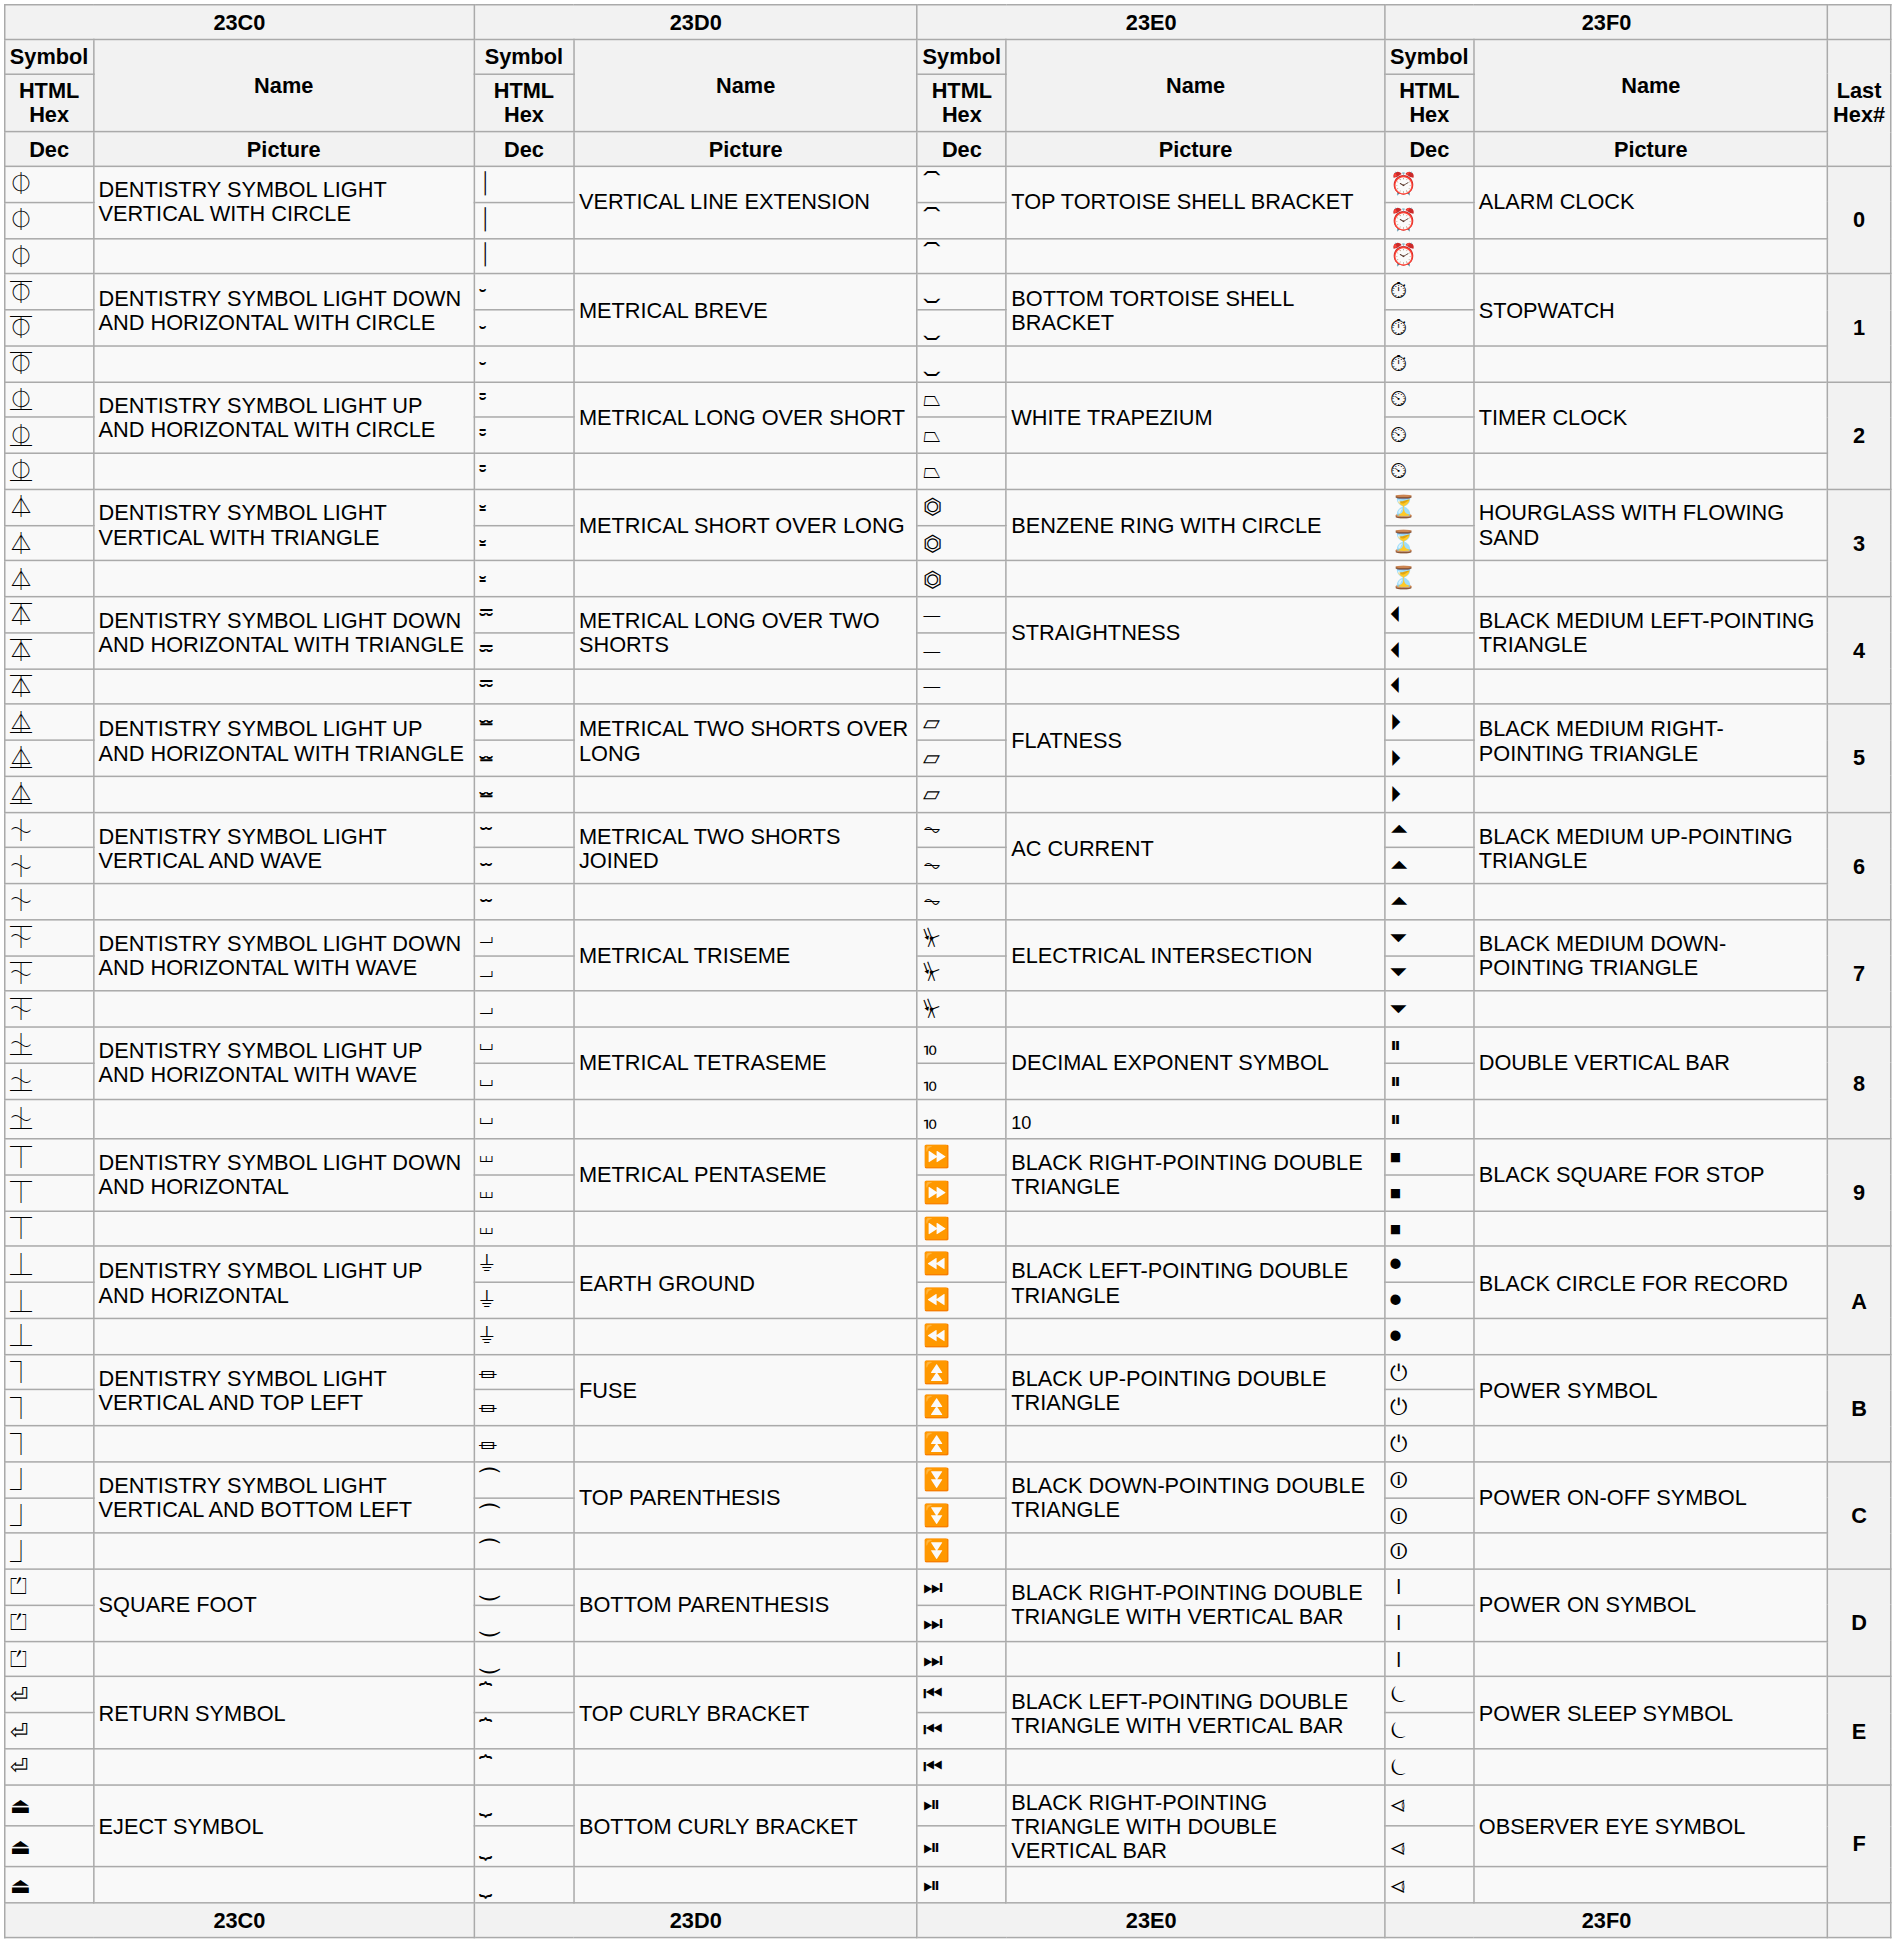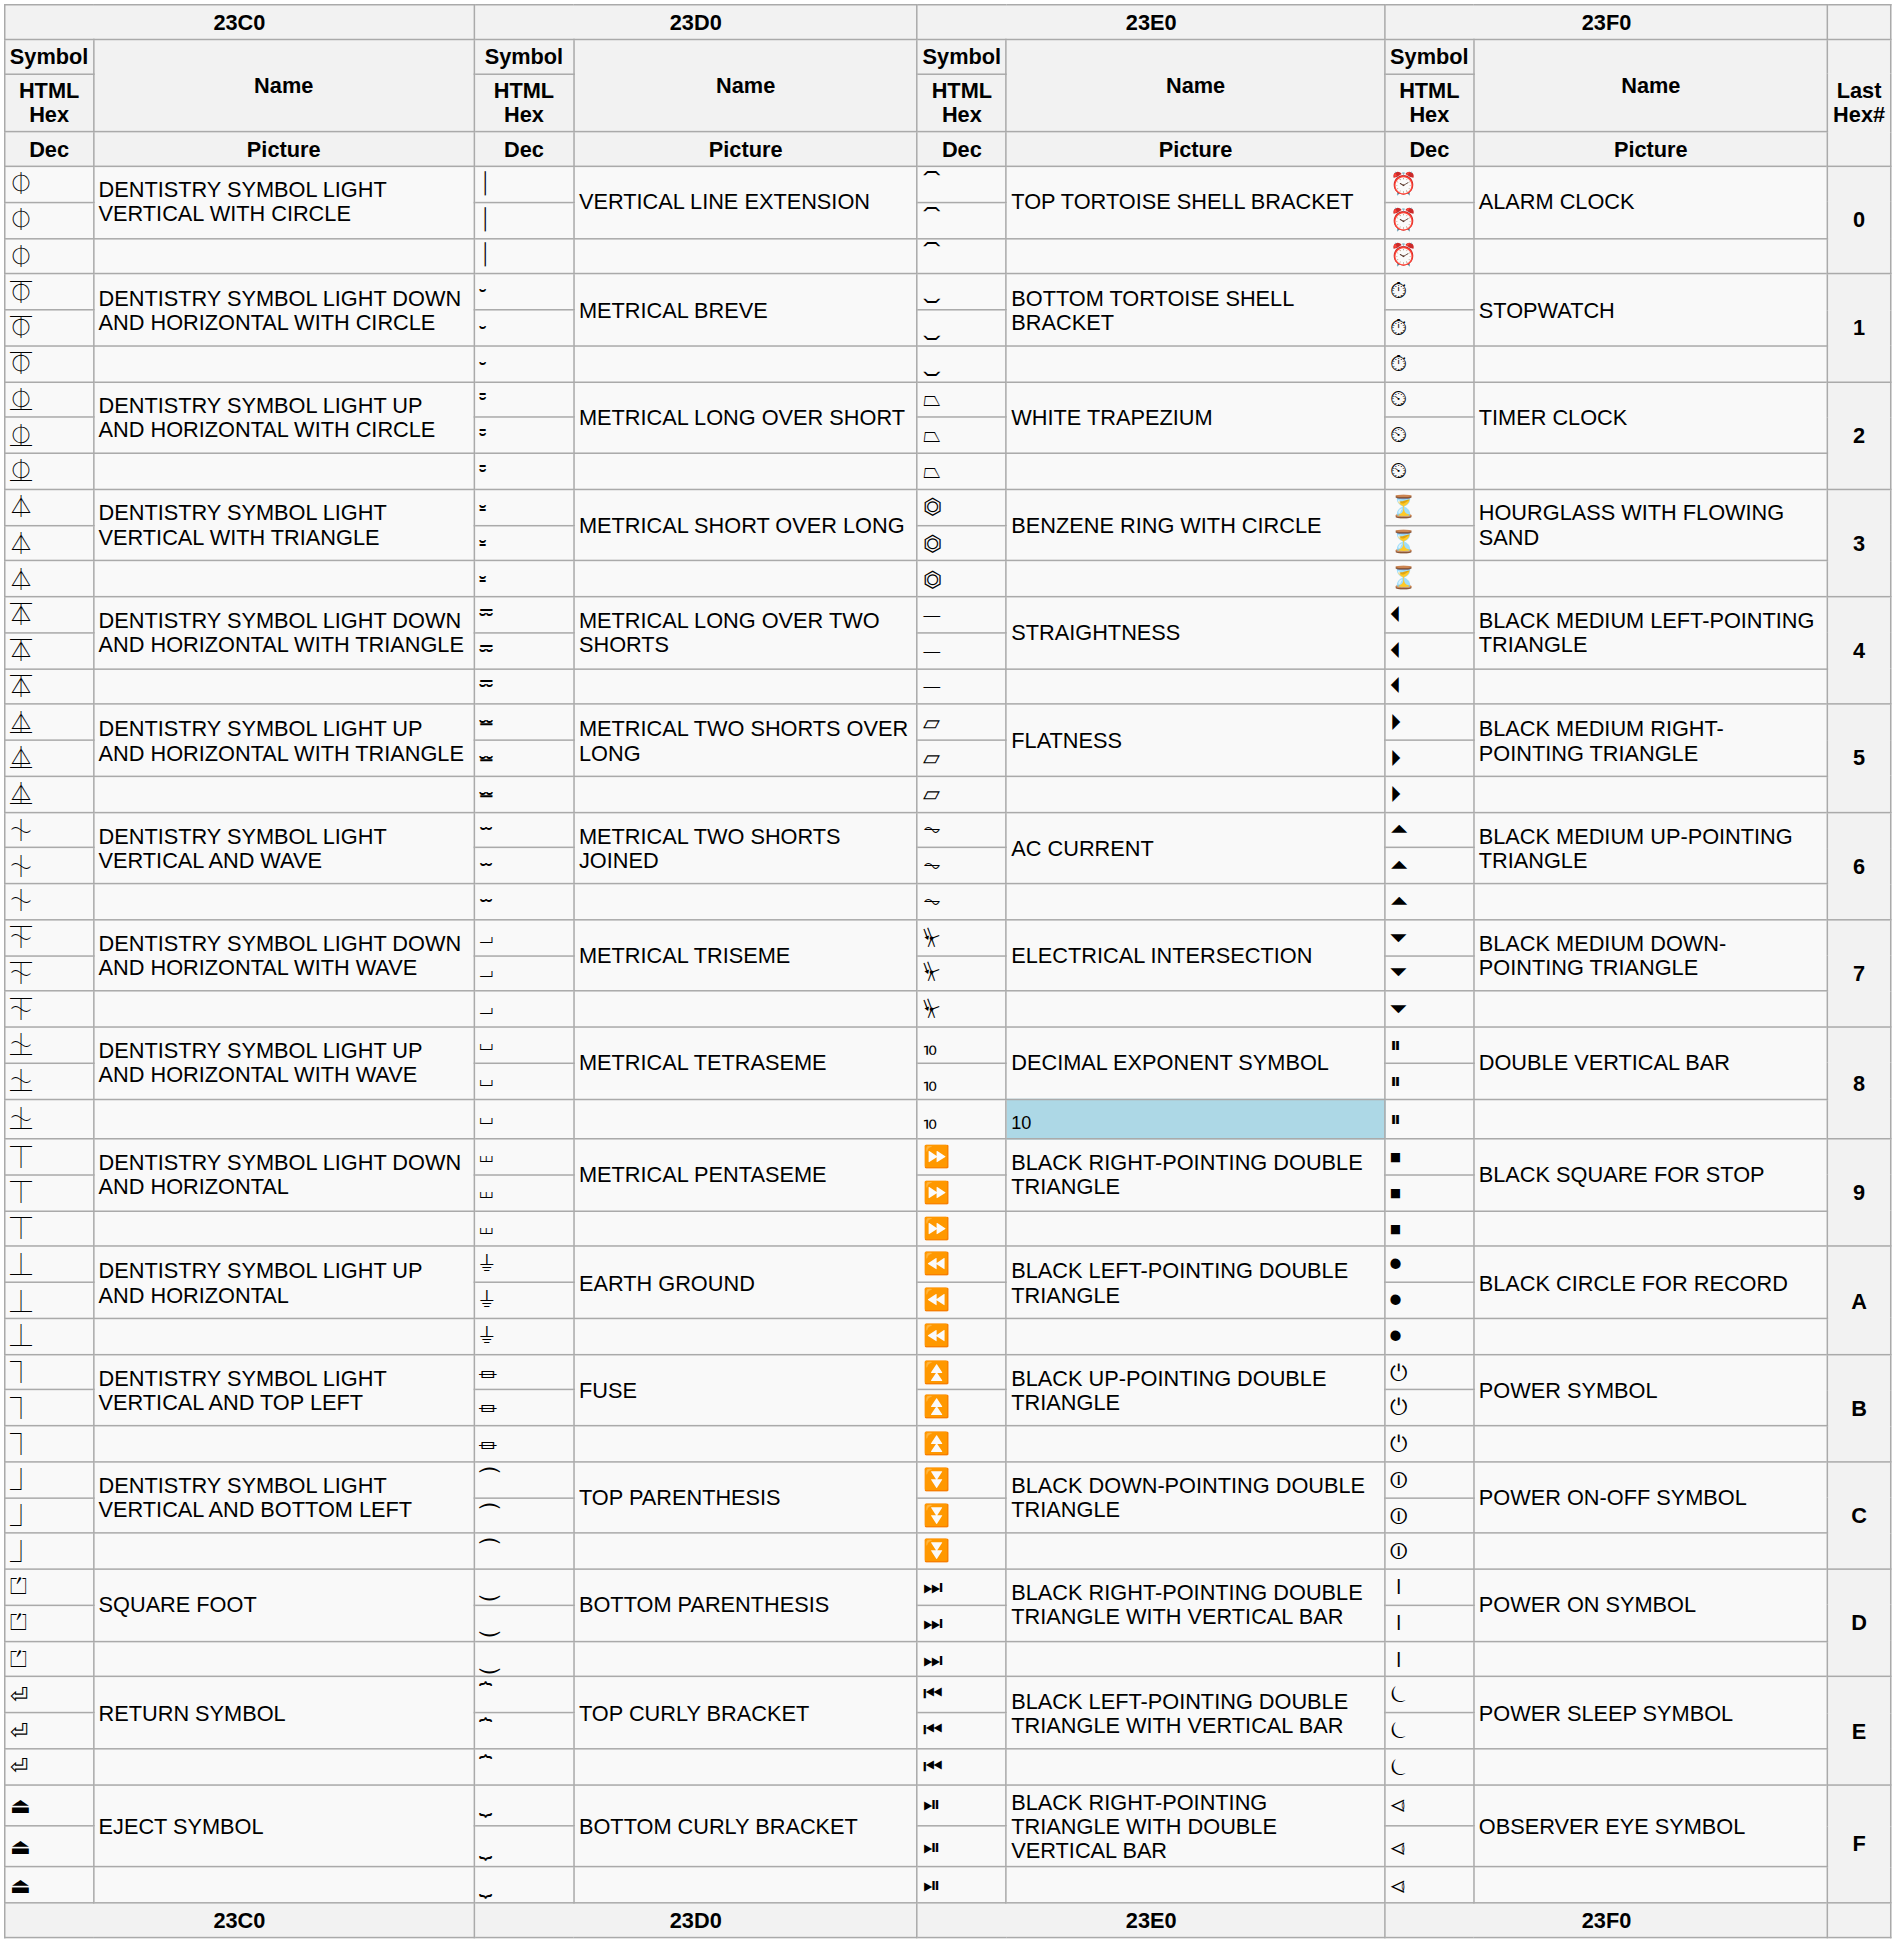(1021, 1124) no background -> (1021, 1124) lightblue background
